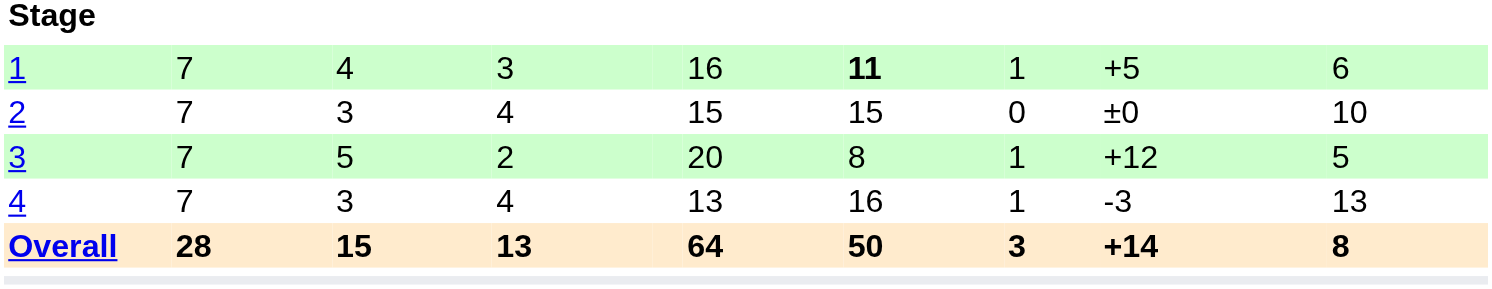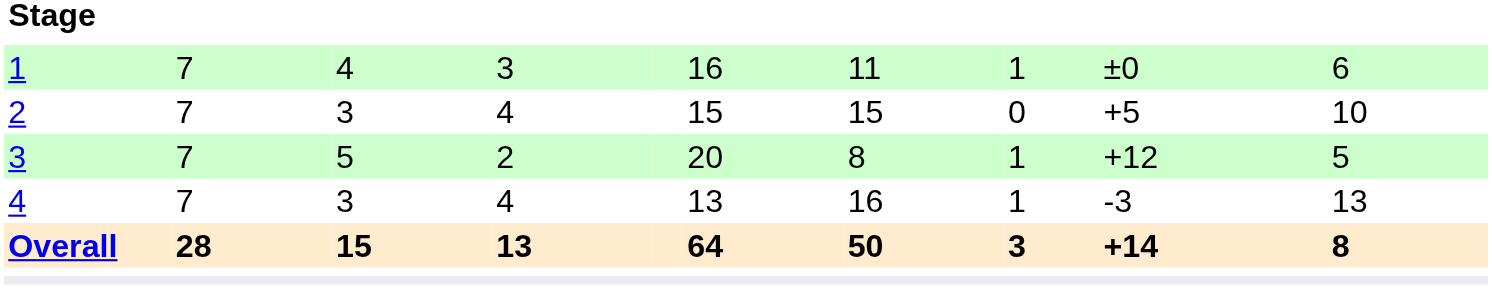(865, 67) bold -> (864, 67) normal
(1122, 67) +5 -> (1121, 67) ±0
(1121, 112) ±0 -> (1122, 112) +5
